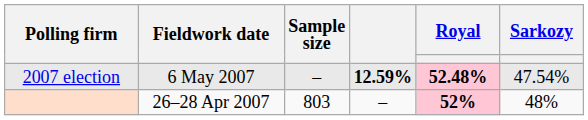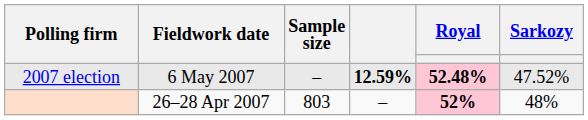(541, 76) 47.54% -> (541, 76) 47.52%
